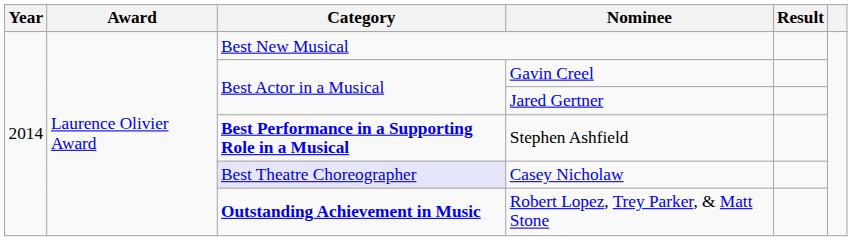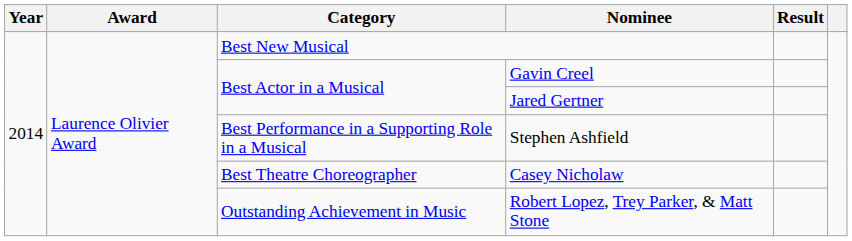(347, 137) bold -> (357, 137) normal
(319, 174) lavender background -> (319, 174) no background
(351, 211) bold -> (344, 211) normal
